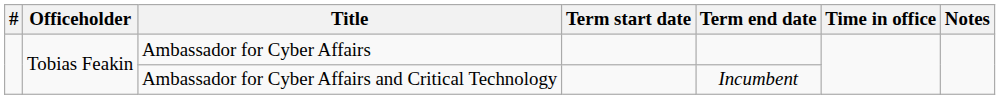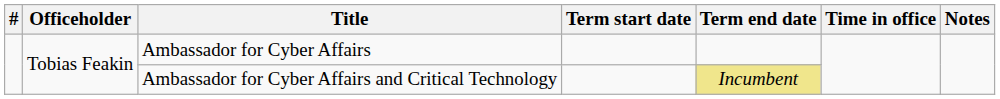(758, 79) no background -> (758, 79) khaki background
